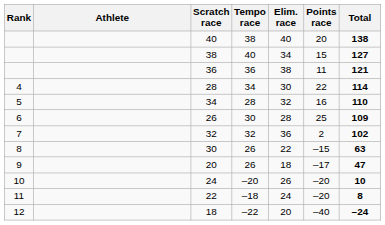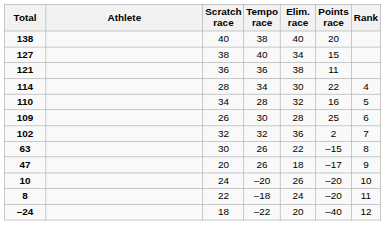columns swapped: (19, 17) <-> (360, 17)
